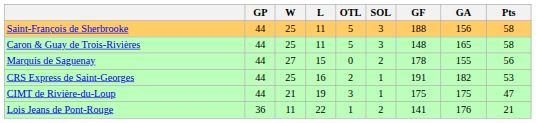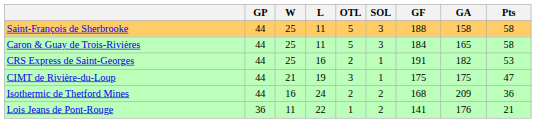(464, 28) 156 -> (464, 28) 158
(418, 45) 148 -> (418, 45) 184
- row: (51, 61)
+ row: (68, 93)
